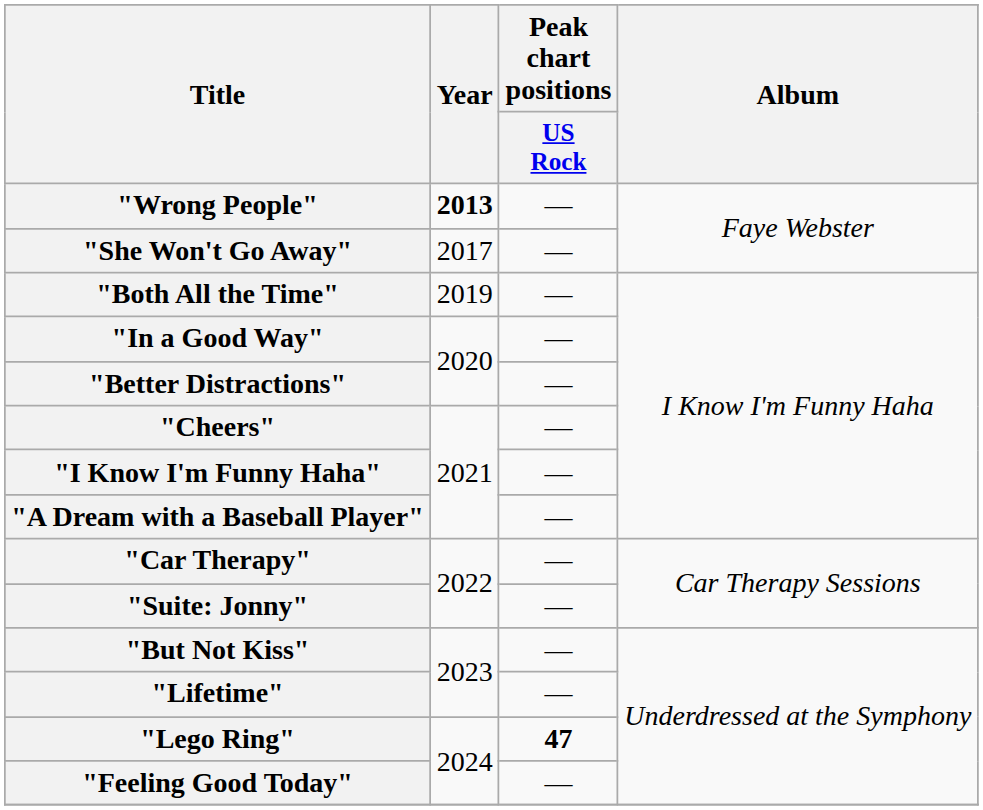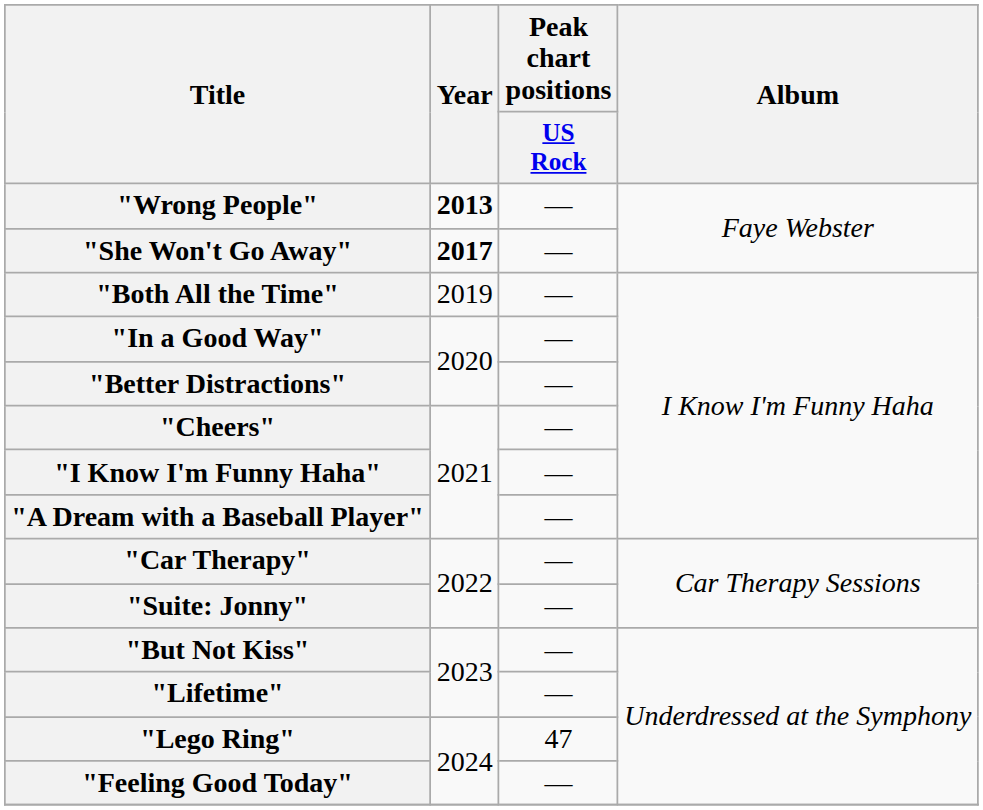(465, 249) normal -> (465, 249) bold
(558, 738) bold -> (558, 738) normal
